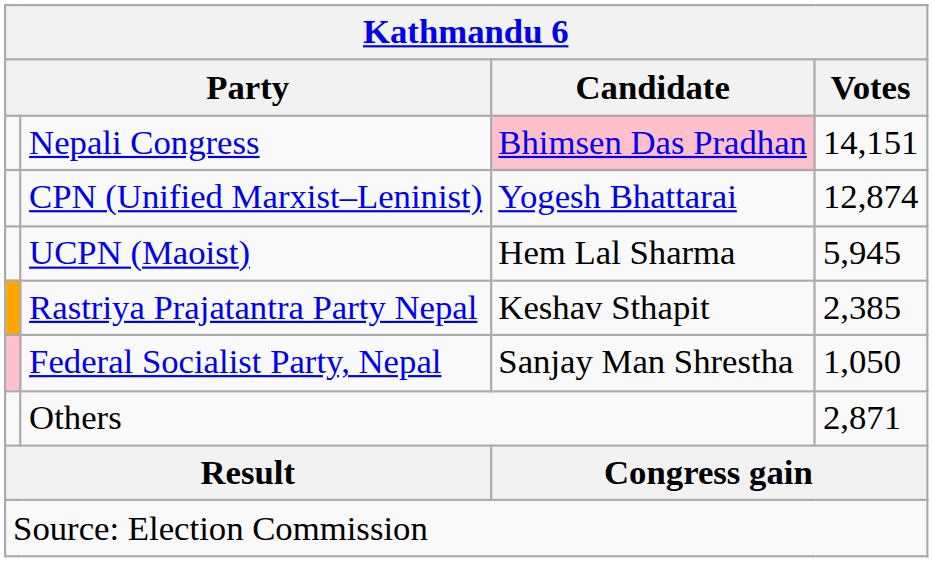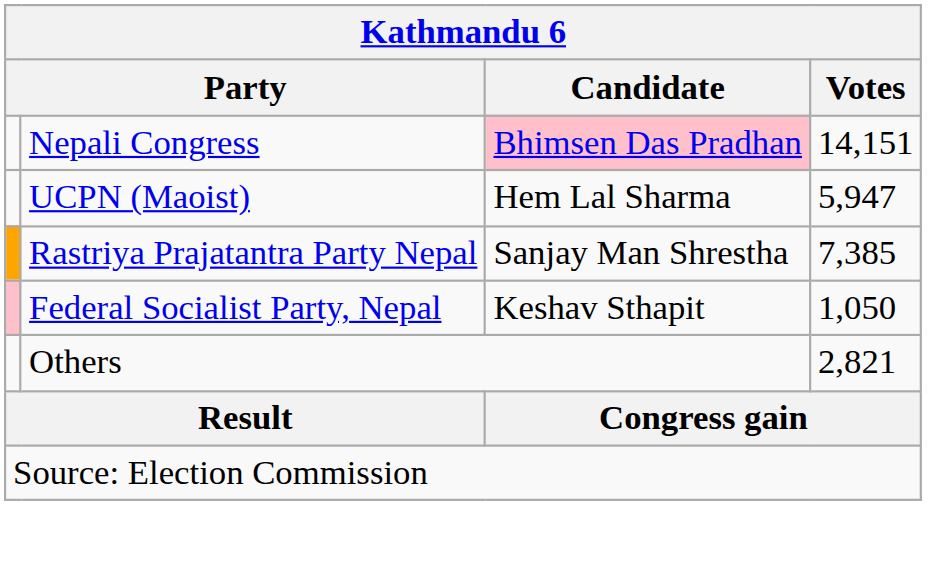- row: (256, 197)
(862, 252) 5,945 -> (857, 197) 5,947
(604, 307) Keshav Sthapit -> (641, 252) Sanjay Man Shrestha
(862, 307) 2,385 -> (857, 252) 7,385
(646, 362) Sanjay Man Shrestha -> (599, 307) Keshav Sthapit
(862, 417) 2,871 -> (857, 362) 2,821
